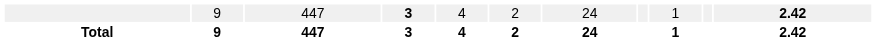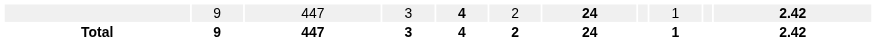(408, 13) bold -> (408, 13) normal
(462, 13) normal -> (462, 13) bold
(590, 13) normal -> (590, 13) bold
